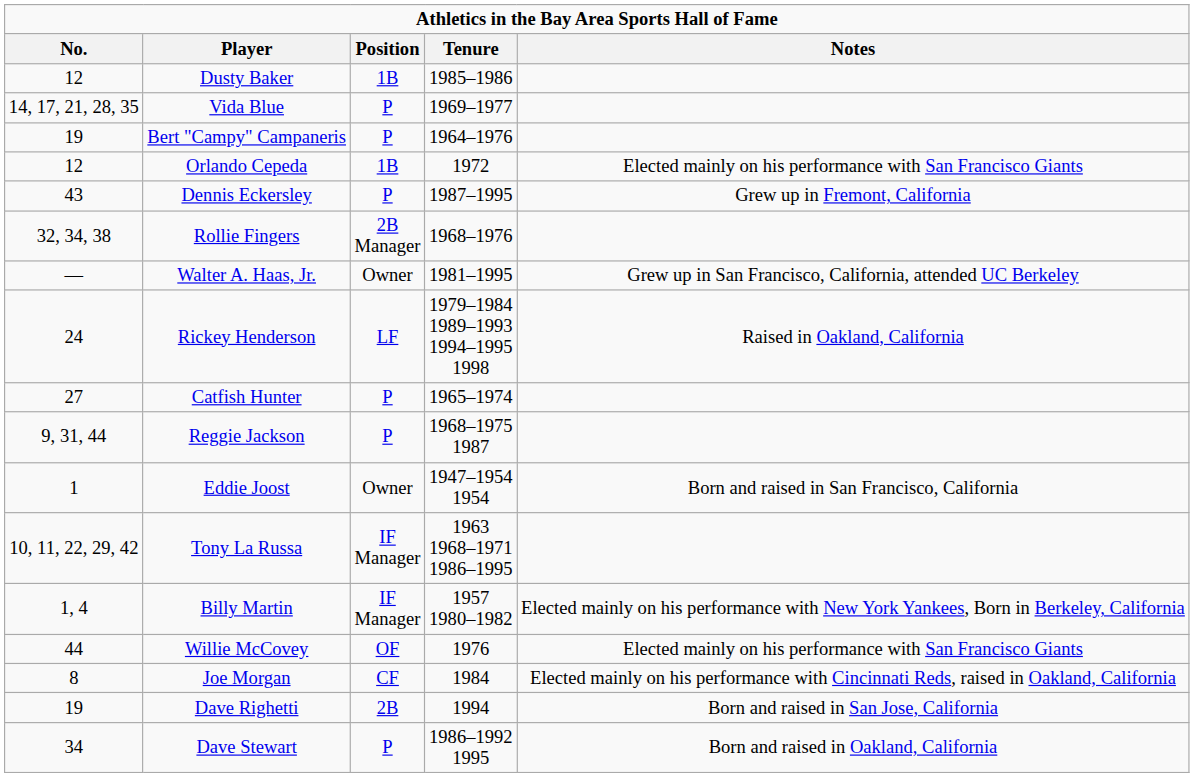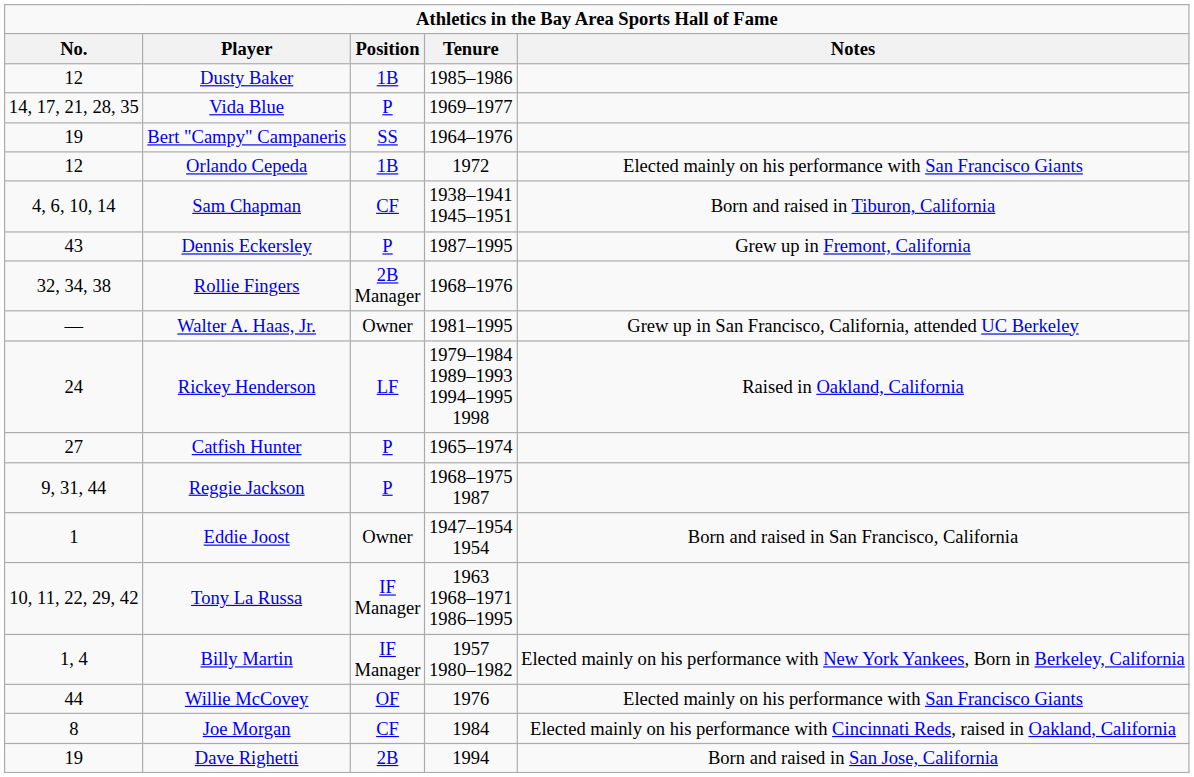(388, 136) P -> (388, 136) SS
+ row: (247, 206)
- row: (247, 747)
